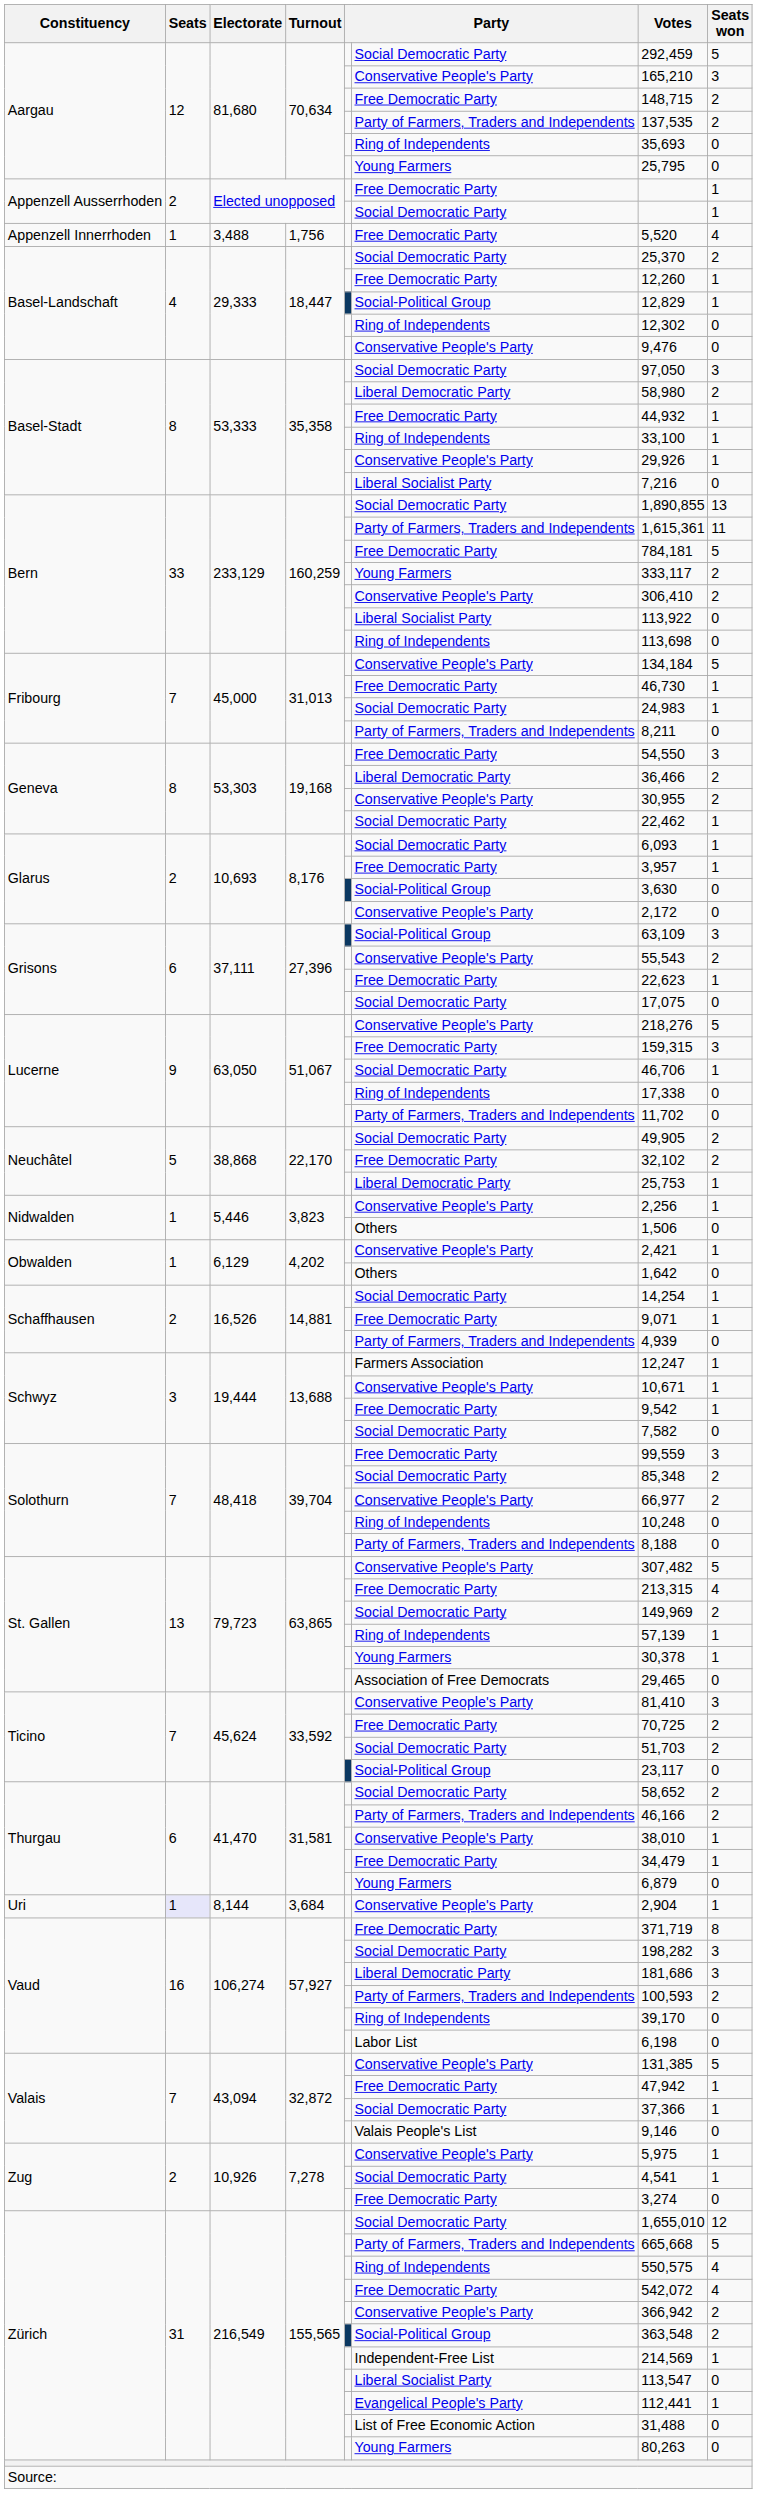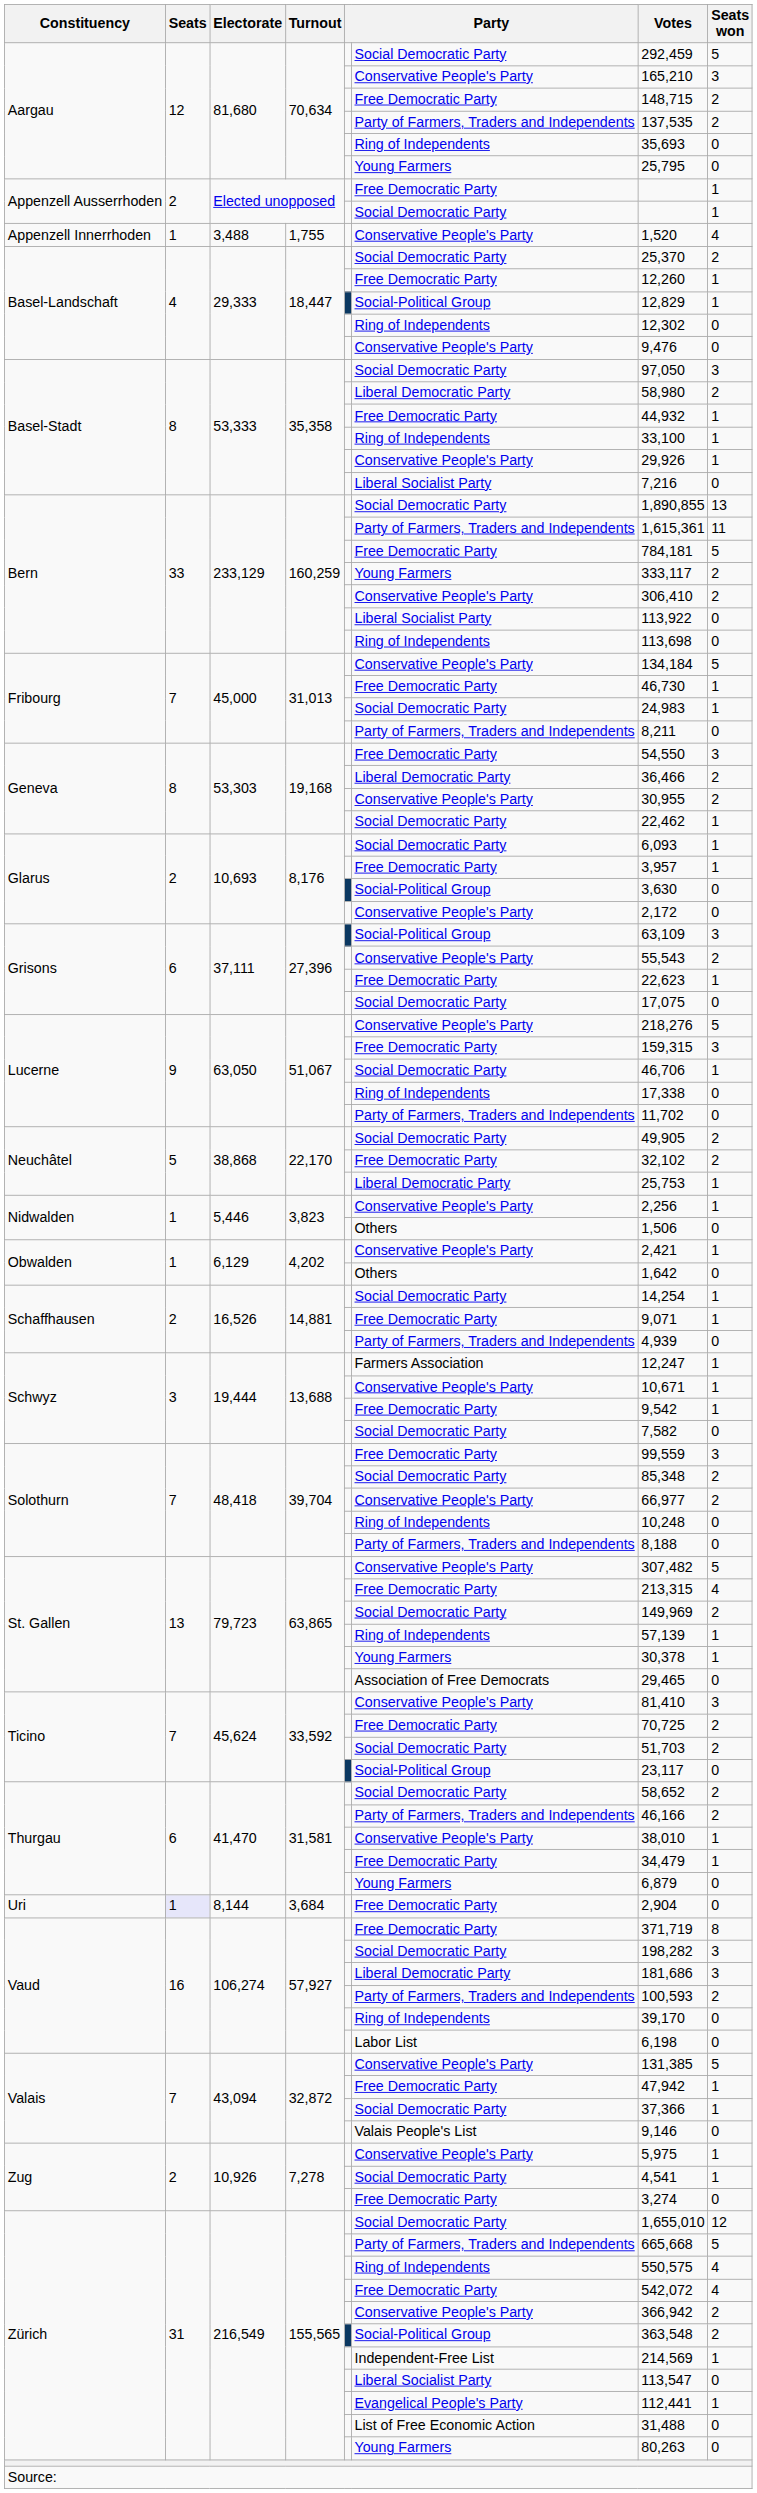(306, 235) 1,756 -> (306, 235) 1,755
(426, 235) Free Democratic Party -> (444, 235) Conservative People's Party
(659, 235) 5,520 -> (659, 235) 1,520
(444, 1906) Conservative People's Party -> (426, 1906) Free Democratic Party
(715, 1906) 1 -> (715, 1906) 0
